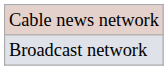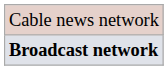(78, 50) normal -> (83, 50) bold
